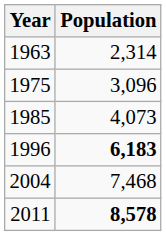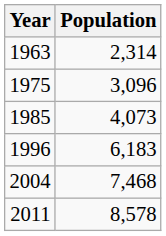(133, 149) bold -> (133, 149) normal
(133, 214) bold -> (133, 214) normal
